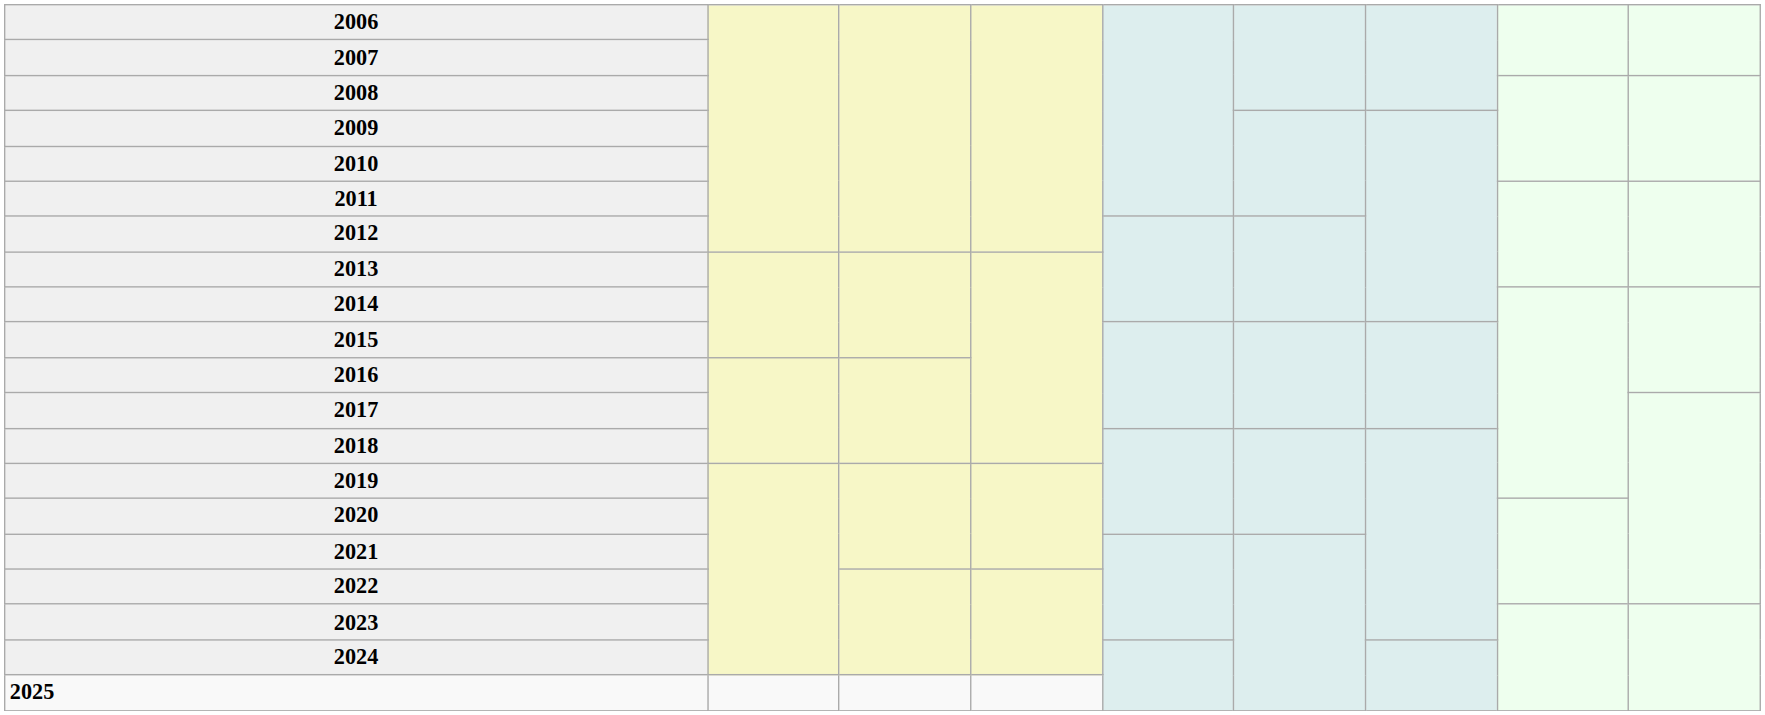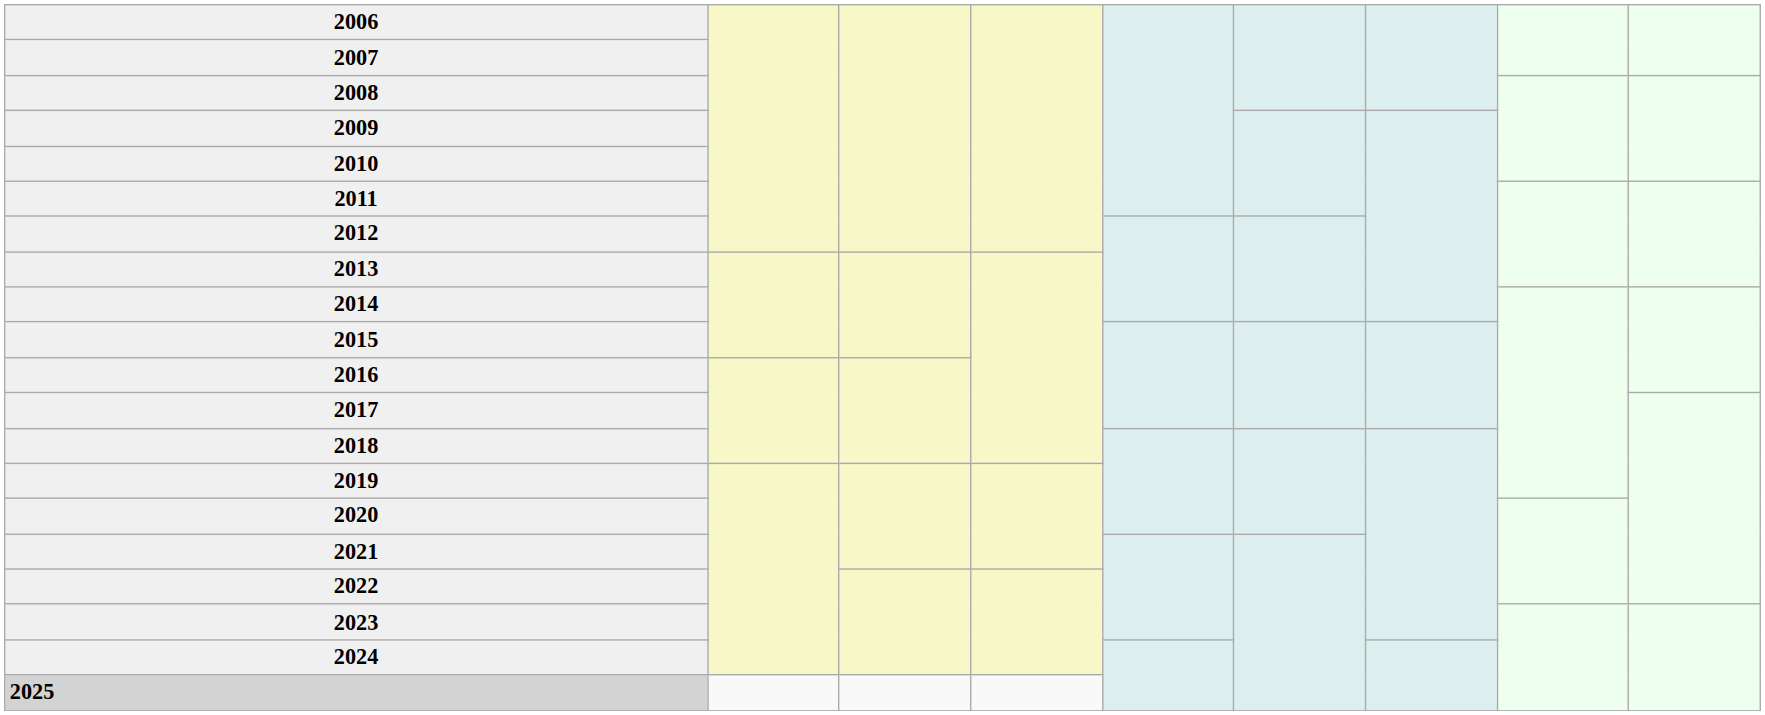(32, 692) no background -> (32, 692) lightgrey background
